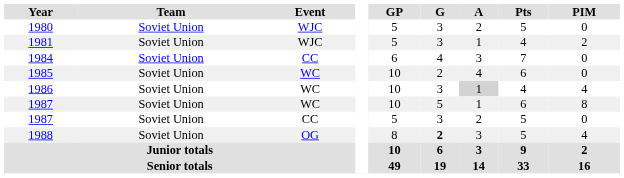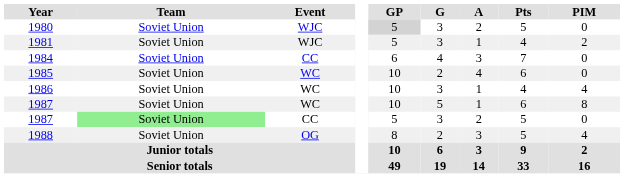(394, 27) no background -> (394, 27) lightgrey background
(479, 88) lightgrey background -> (479, 88) no background
(171, 119) no background -> (171, 119) lightgreen background
(440, 135) bold -> (440, 135) normal
